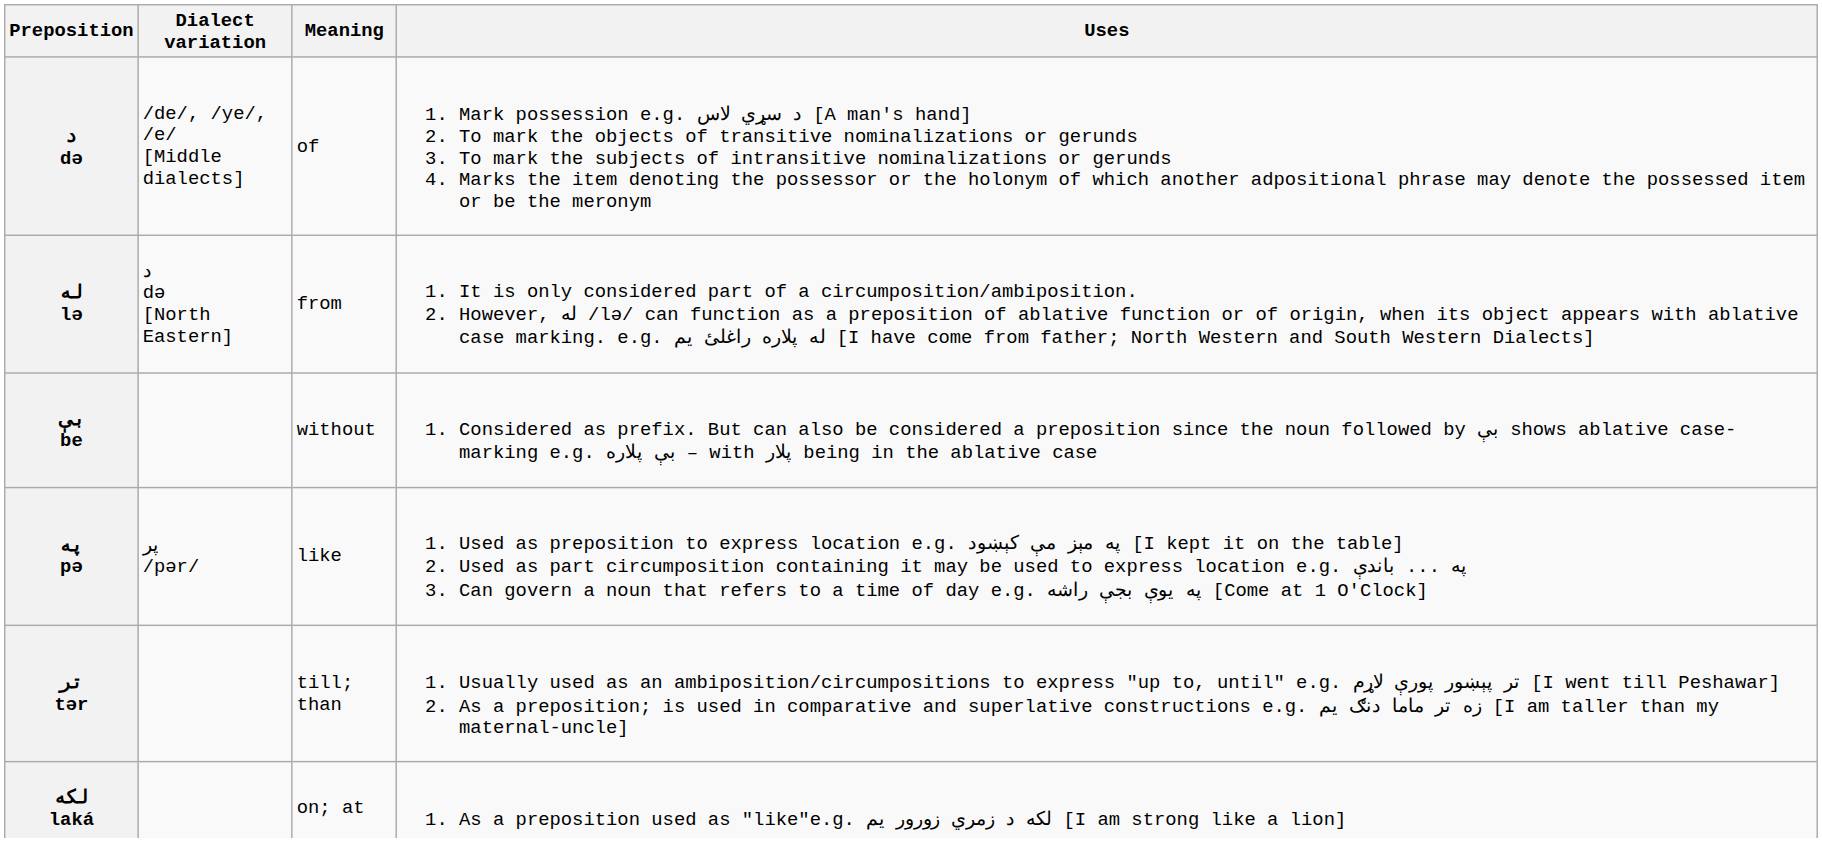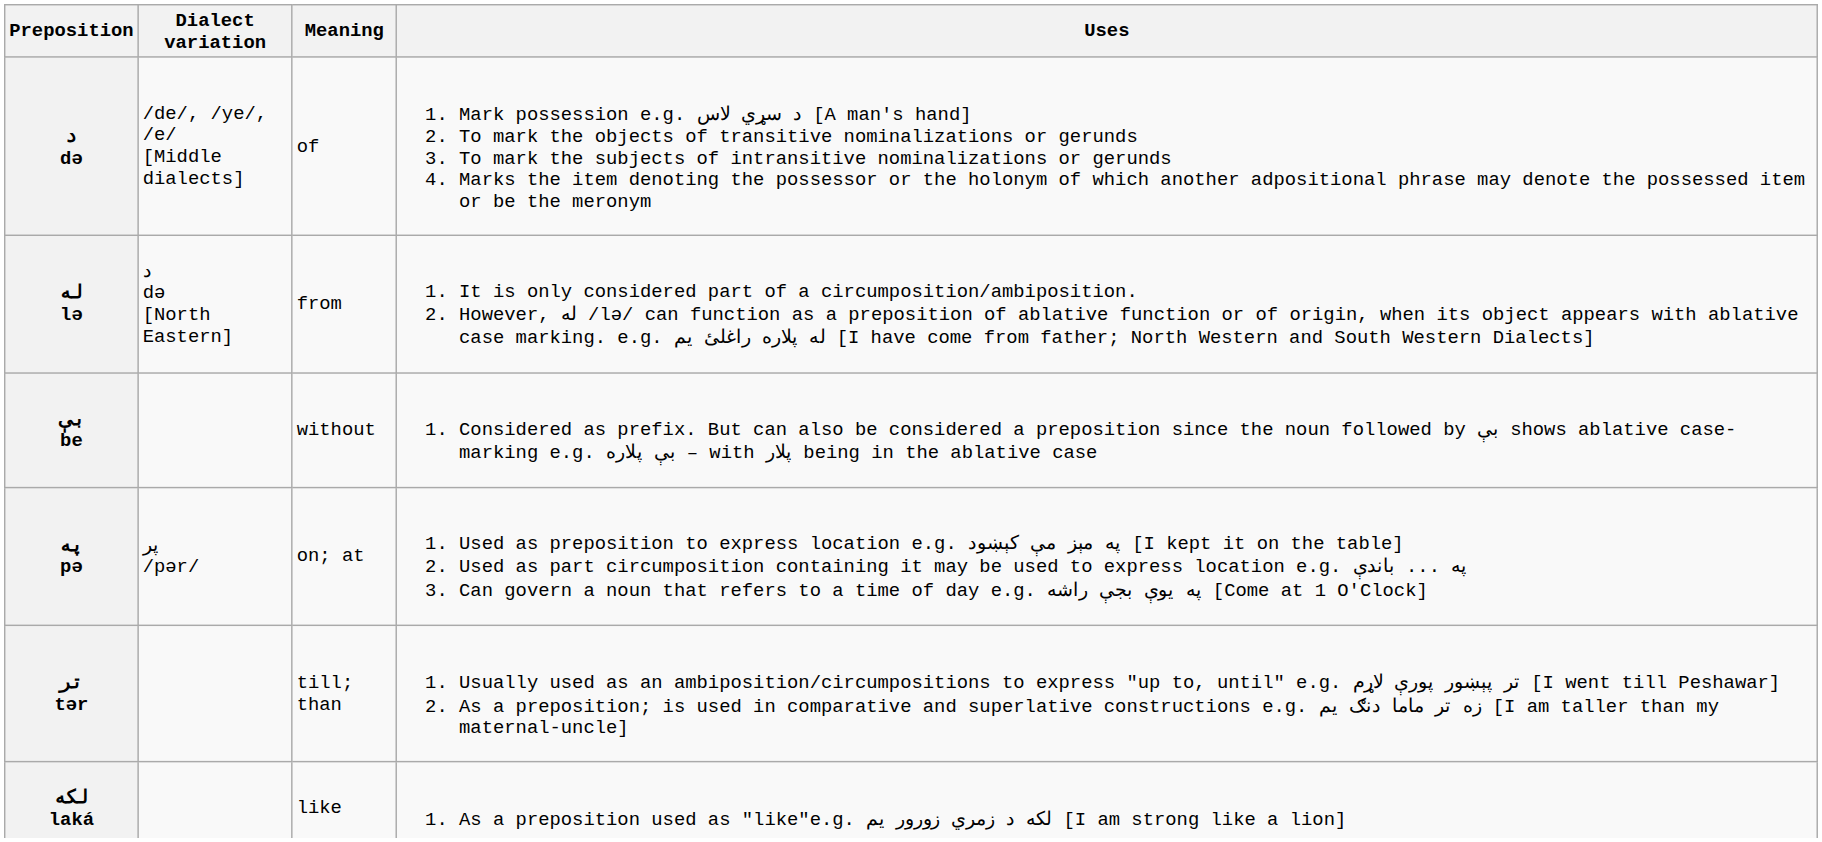(319, 556) like -> (331, 556) on; at
(331, 808) on; at -> (319, 808) like
